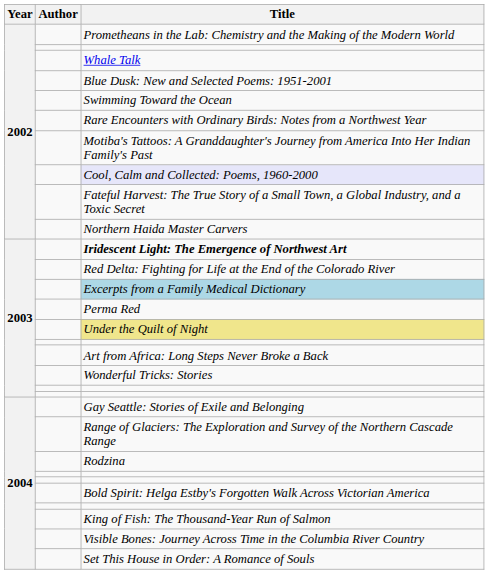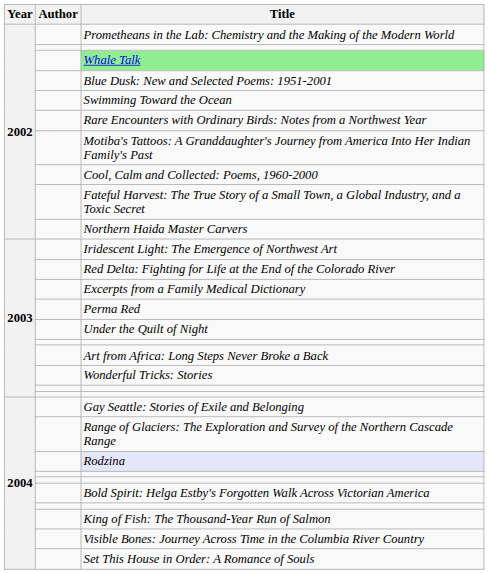(112, 60) no background -> (112, 60) lightgreen background
(201, 174) lavender background -> (201, 174) no background
(215, 249) bold -> (210, 249) normal
(194, 289) lightblue background -> (194, 289) no background
(146, 329) khaki background -> (146, 329) no background
(104, 461) no background -> (104, 461) lavender background
